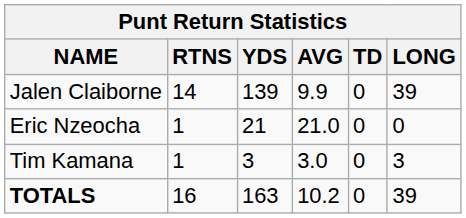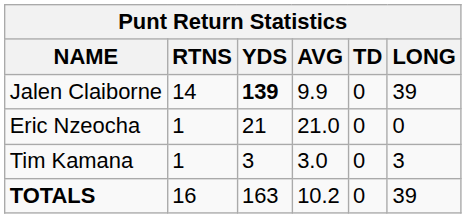(260, 91) normal -> (260, 91) bold
